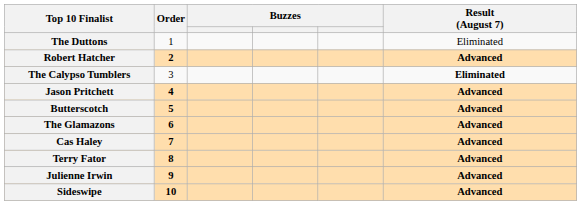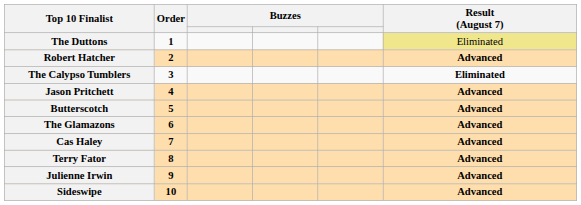(171, 41) normal -> (171, 41) bold
(480, 41) no background -> (480, 41) khaki background
(171, 74) normal -> (171, 74) bold
